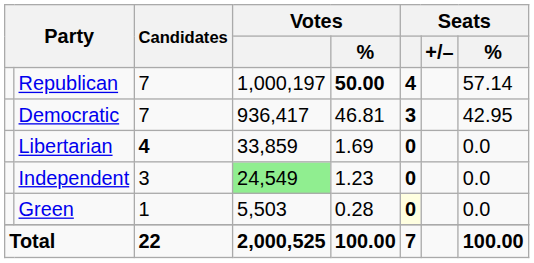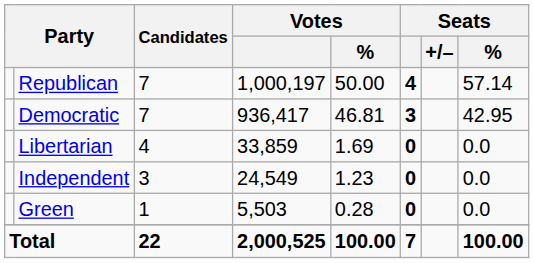(360, 84) bold -> (360, 84) normal
(144, 147) bold -> (144, 147) normal
(268, 178) lightgreen background -> (268, 178) no background
(410, 210) lightyellow background -> (410, 210) no background
